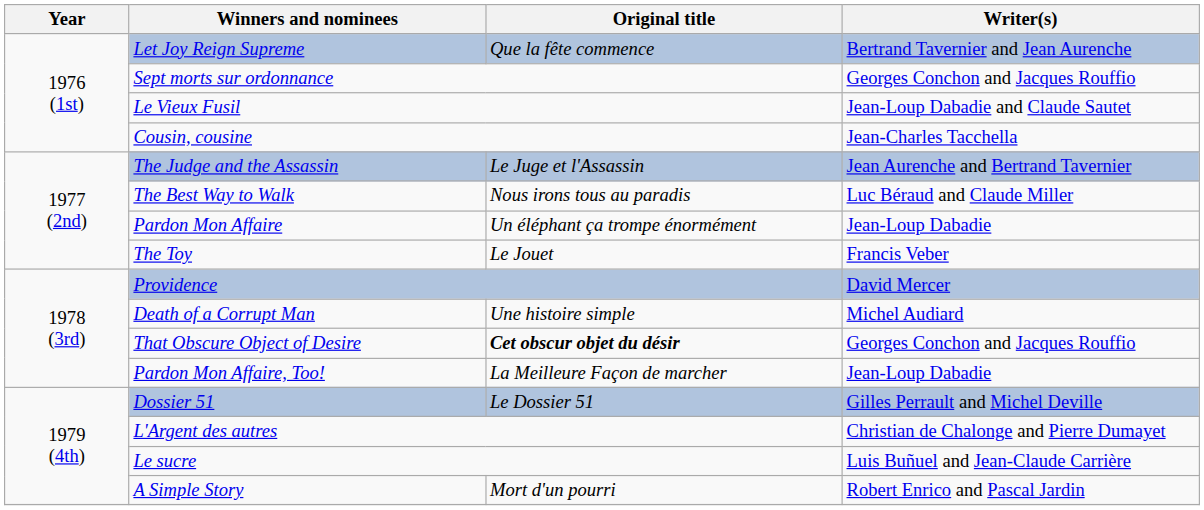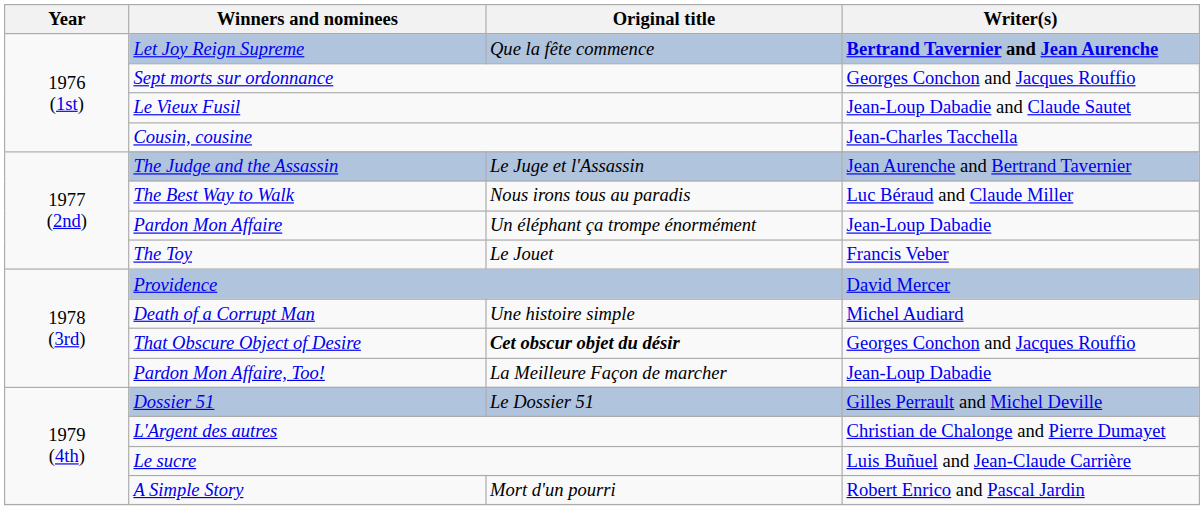(989, 48) normal -> (1002, 48) bold
